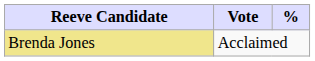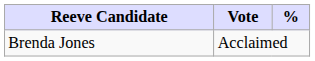(52, 42) khaki background -> (52, 42) no background
